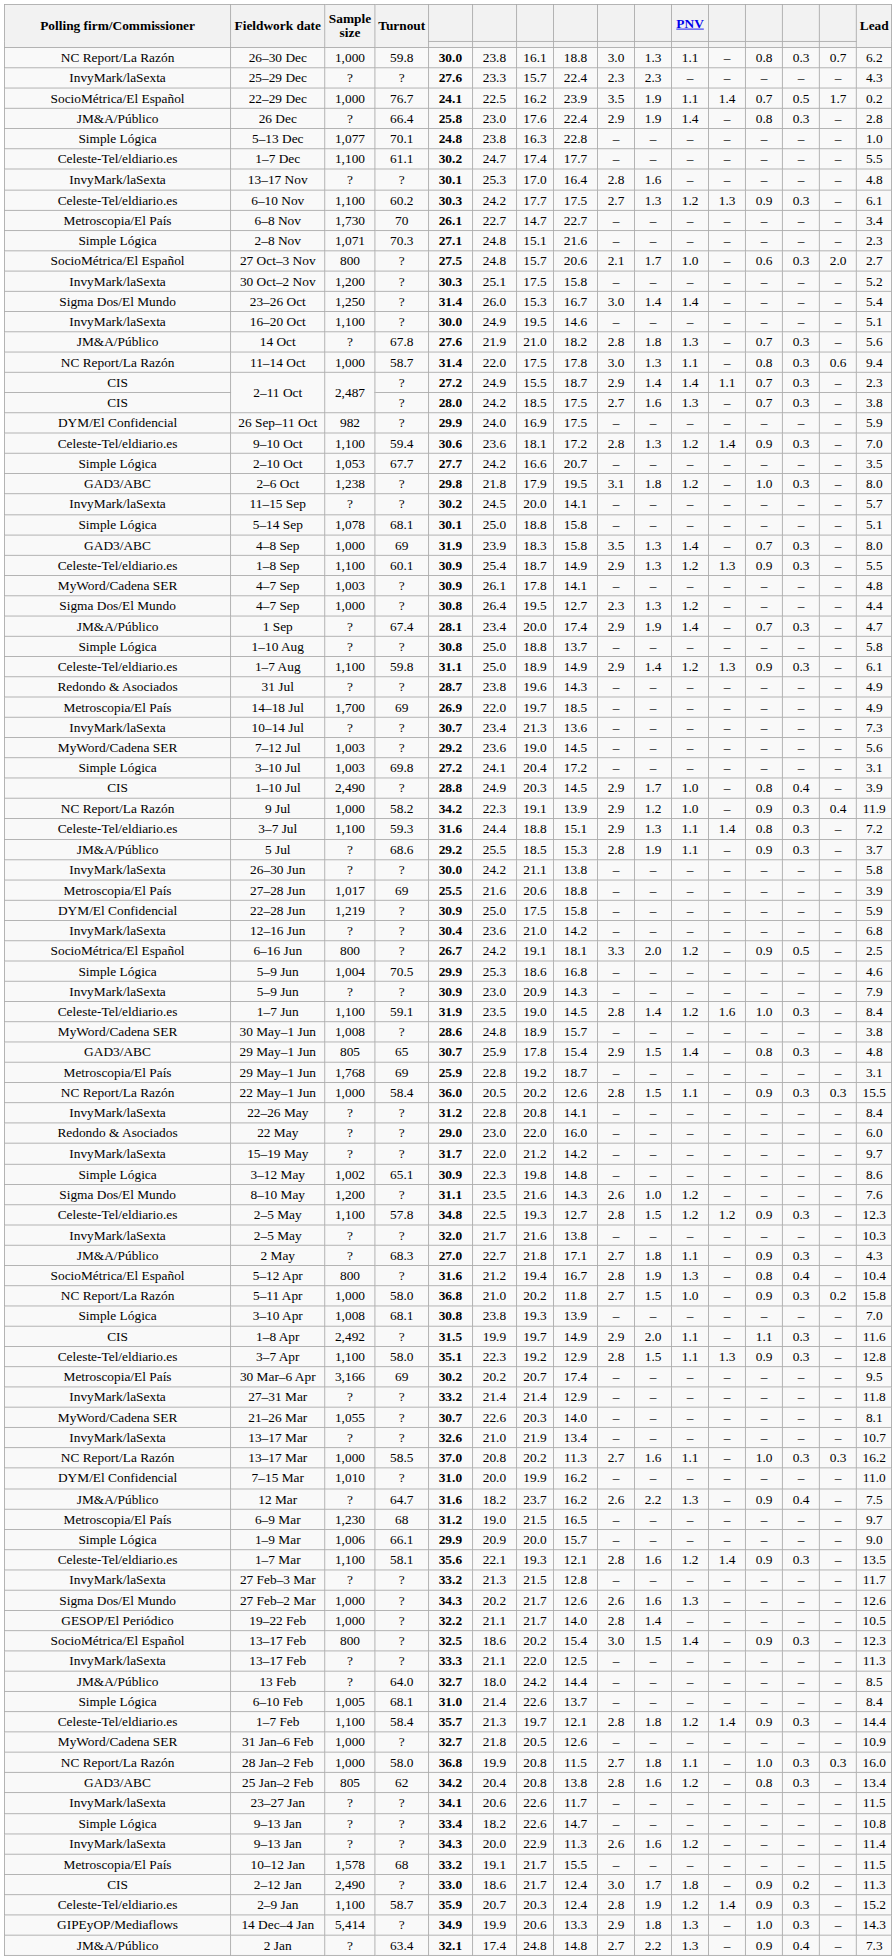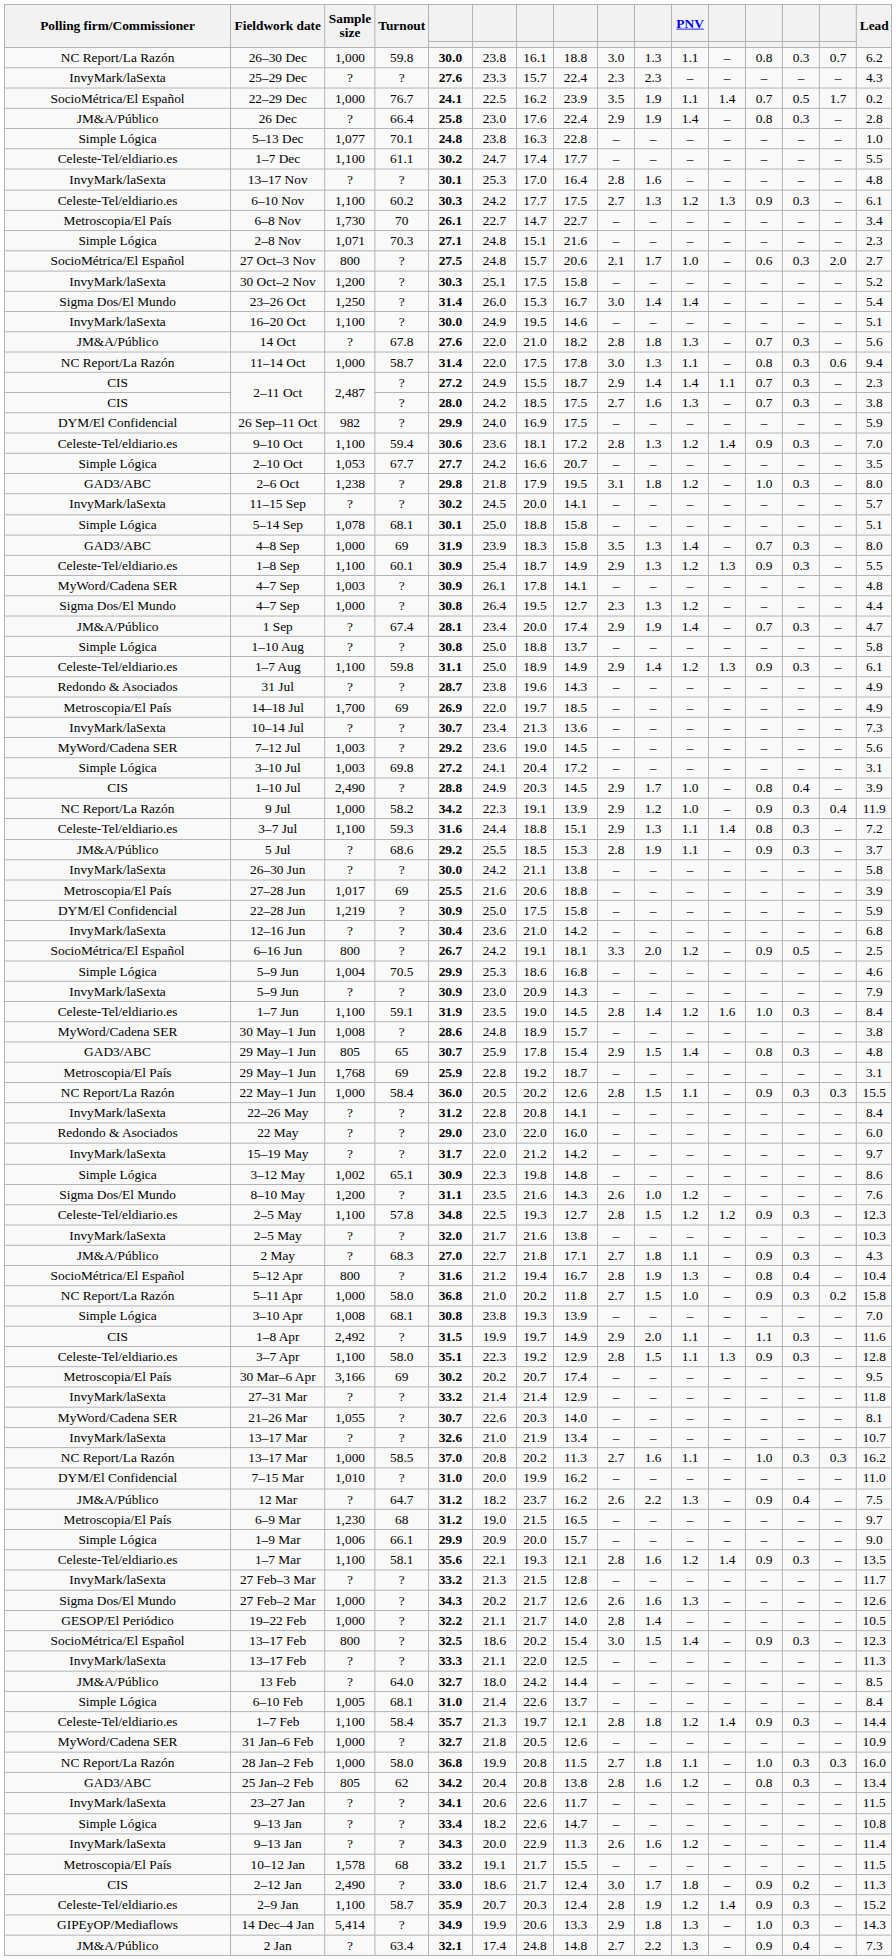(494, 342) 21.9 -> (494, 342) 22.0
(450, 1498) 31.6 -> (450, 1498) 31.2
